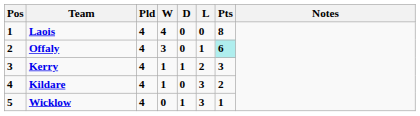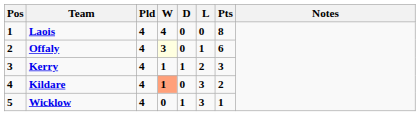(163, 48) no background -> (163, 48) lightyellow background
(221, 48) paleturquoise background -> (221, 48) no background
(163, 84) no background -> (163, 84) lightsalmon background
